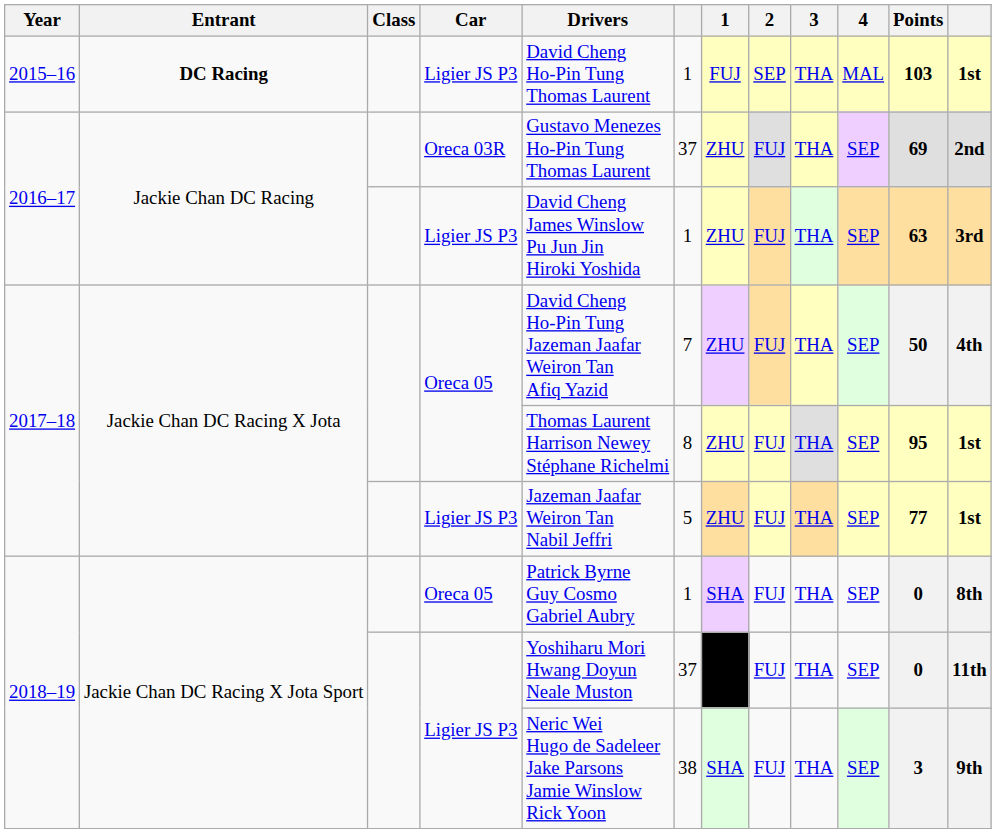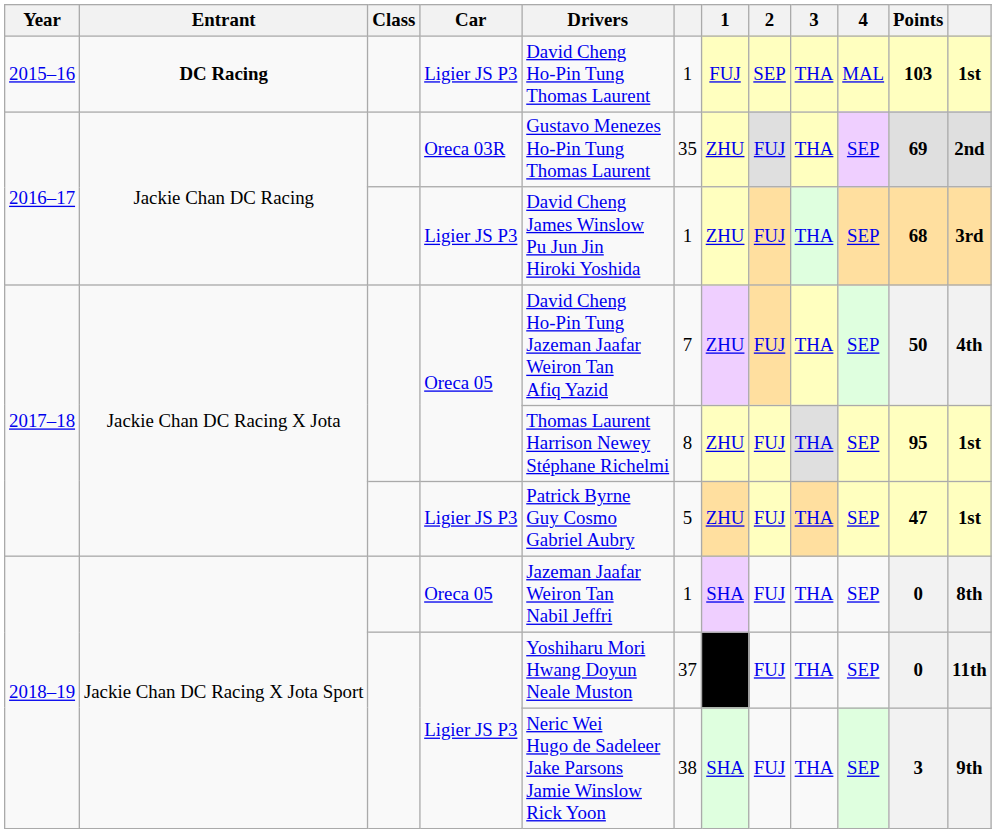(687, 149) 37 -> (687, 149) 35
(918, 236) 63 -> (918, 236) 68
(584, 518) Jazeman Jaafar Weiron Tan Nabil Jeffri -> (580, 518) Patrick Byrne Guy Cosmo Gabriel Aubry
(918, 518) 77 -> (918, 518) 47
(580, 594) Patrick Byrne Guy Cosmo Gabriel Aubry -> (584, 594) Jazeman Jaafar Weiron Tan Nabil Jeffri
